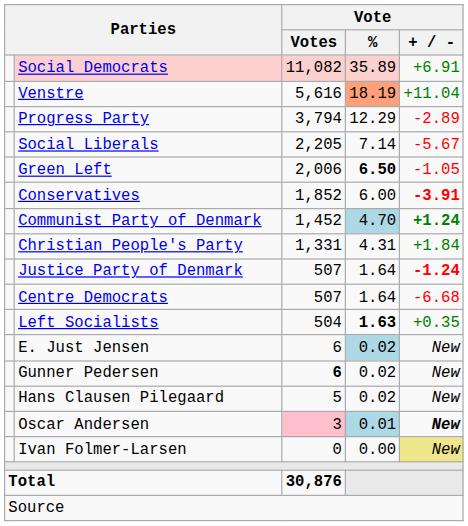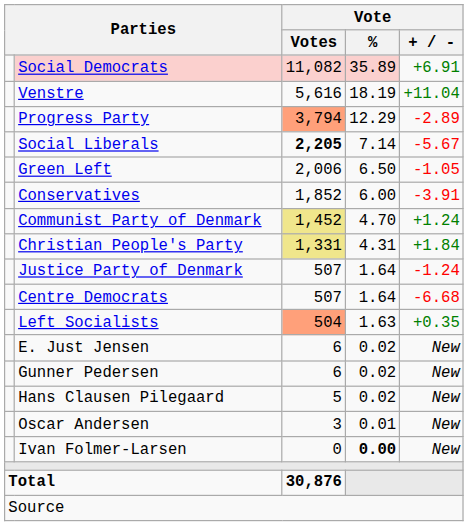(373, 94) lightsalmon background -> (373, 94) no background
(319, 119) no background -> (319, 119) lightsalmon background
(319, 144) normal -> (319, 144) bold
(377, 170) bold -> (377, 170) normal
(436, 195) bold -> (436, 195) normal
(319, 221) no background -> (319, 221) khaki background
(377, 221) lightblue background -> (377, 221) no background
(436, 221) bold -> (436, 221) normal
(319, 246) no background -> (319, 246) khaki background
(436, 272) bold -> (436, 272) normal
(328, 322) no background -> (328, 322) lightsalmon background
(377, 322) bold -> (377, 322) normal
(377, 348) lightblue background -> (377, 348) no background
(337, 373) bold -> (337, 373) normal
(337, 424) pink background -> (337, 424) no background
(377, 424) lightblue background -> (377, 424) no background
(446, 424) bold -> (446, 424) normal
(377, 450) normal -> (377, 450) bold
(446, 450) khaki background -> (446, 450) no background
